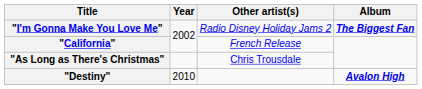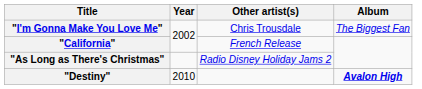(265, 28) Radio Disney Holiday Jams 2 -> (265, 28) Chris Trousdale
(375, 28) bold -> (373, 28) normal
(265, 60) Chris Trousdale -> (265, 60) Radio Disney Holiday Jams 2
